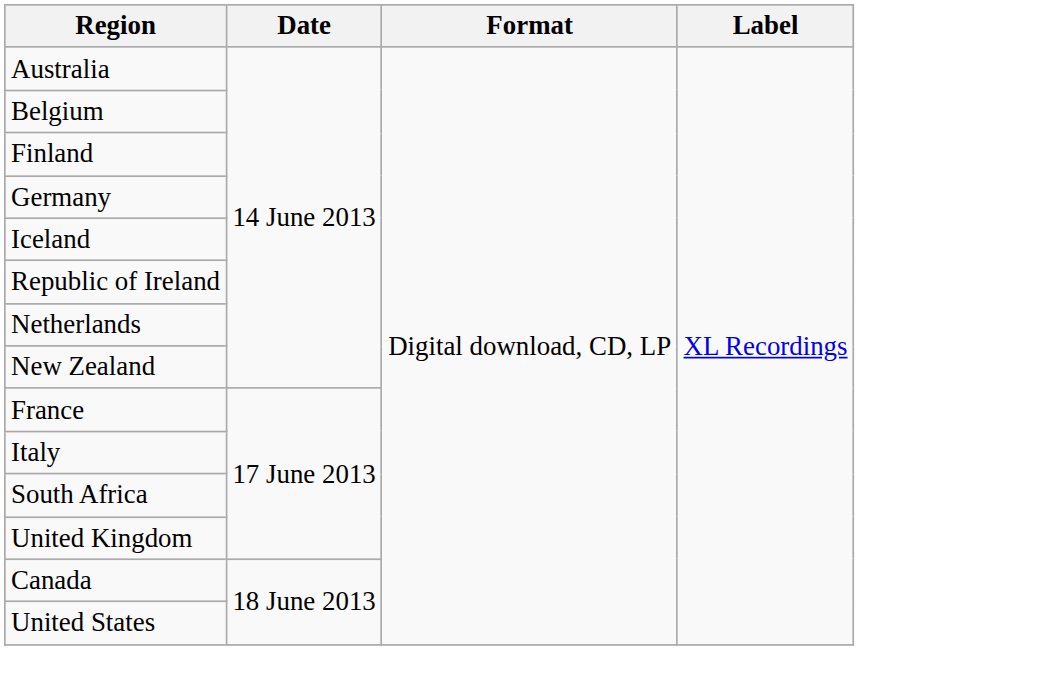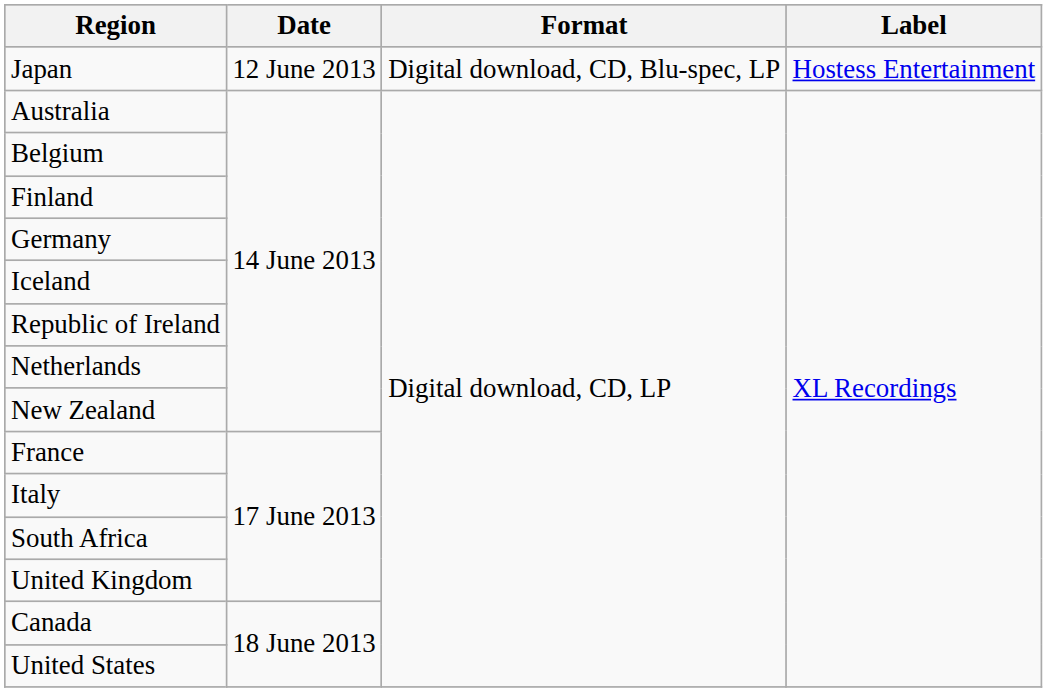+ row: (42, 68)
